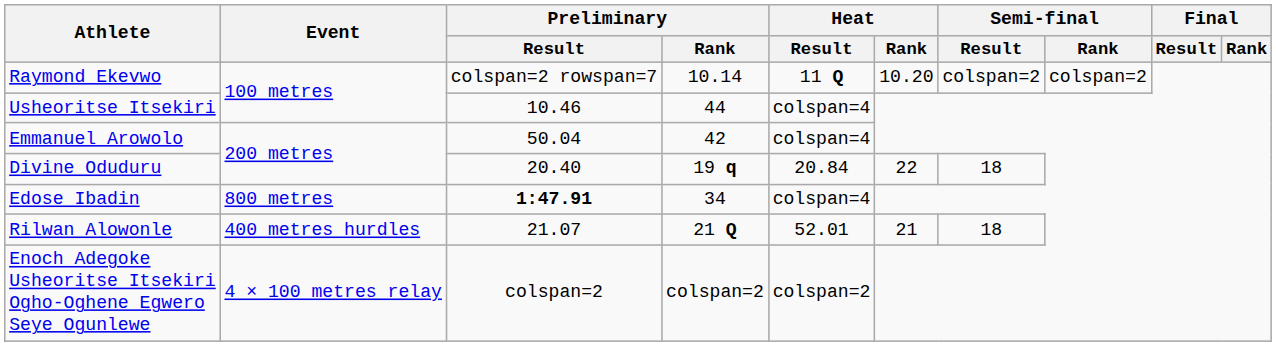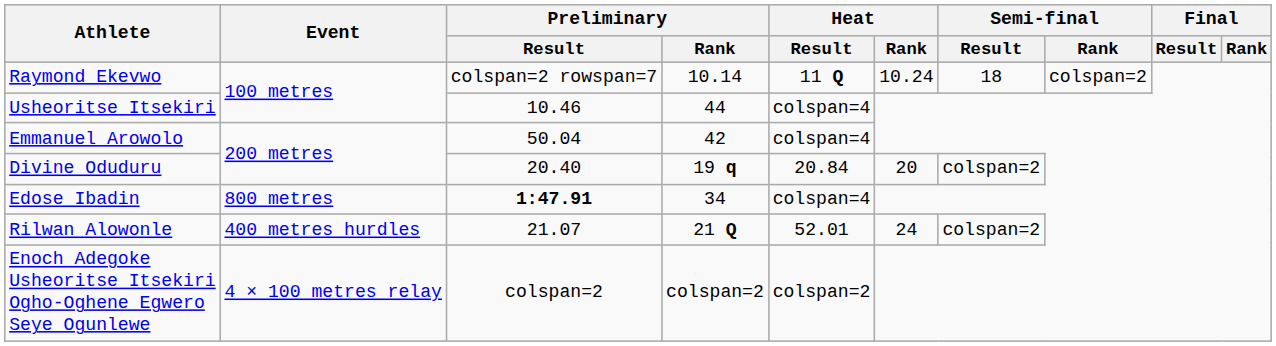(906, 77) 10.20 -> (906, 77) 10.24
(991, 77) colspan=2 -> (991, 77) 18
(906, 169) 22 -> (906, 169) 20
(991, 169) 18 -> (991, 169) colspan=2
(906, 230) 21 -> (906, 230) 24
(991, 230) 18 -> (991, 230) colspan=2
